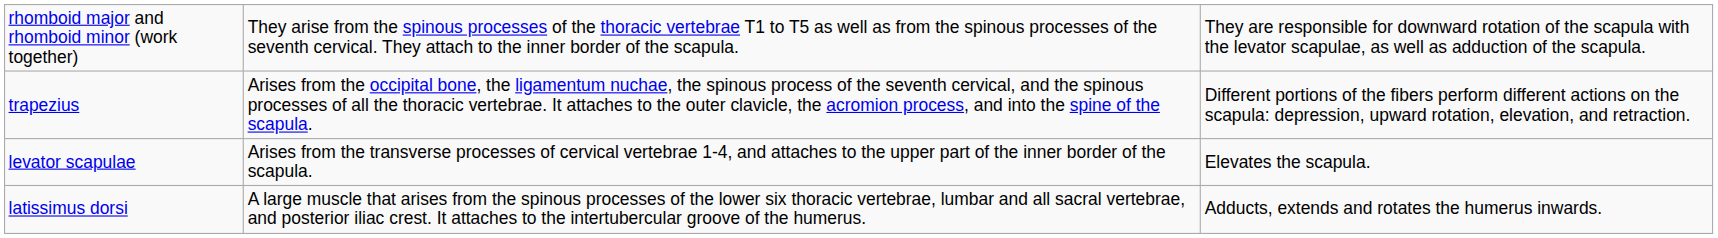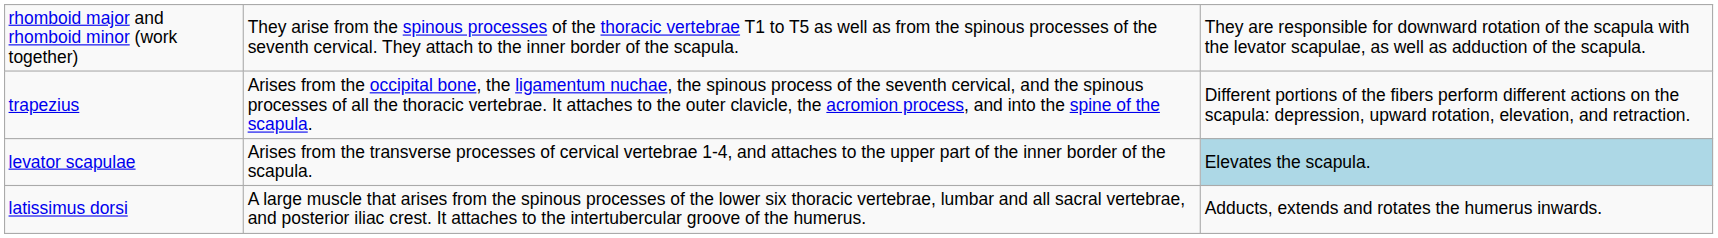(1288, 161) no background -> (1288, 161) lightblue background
